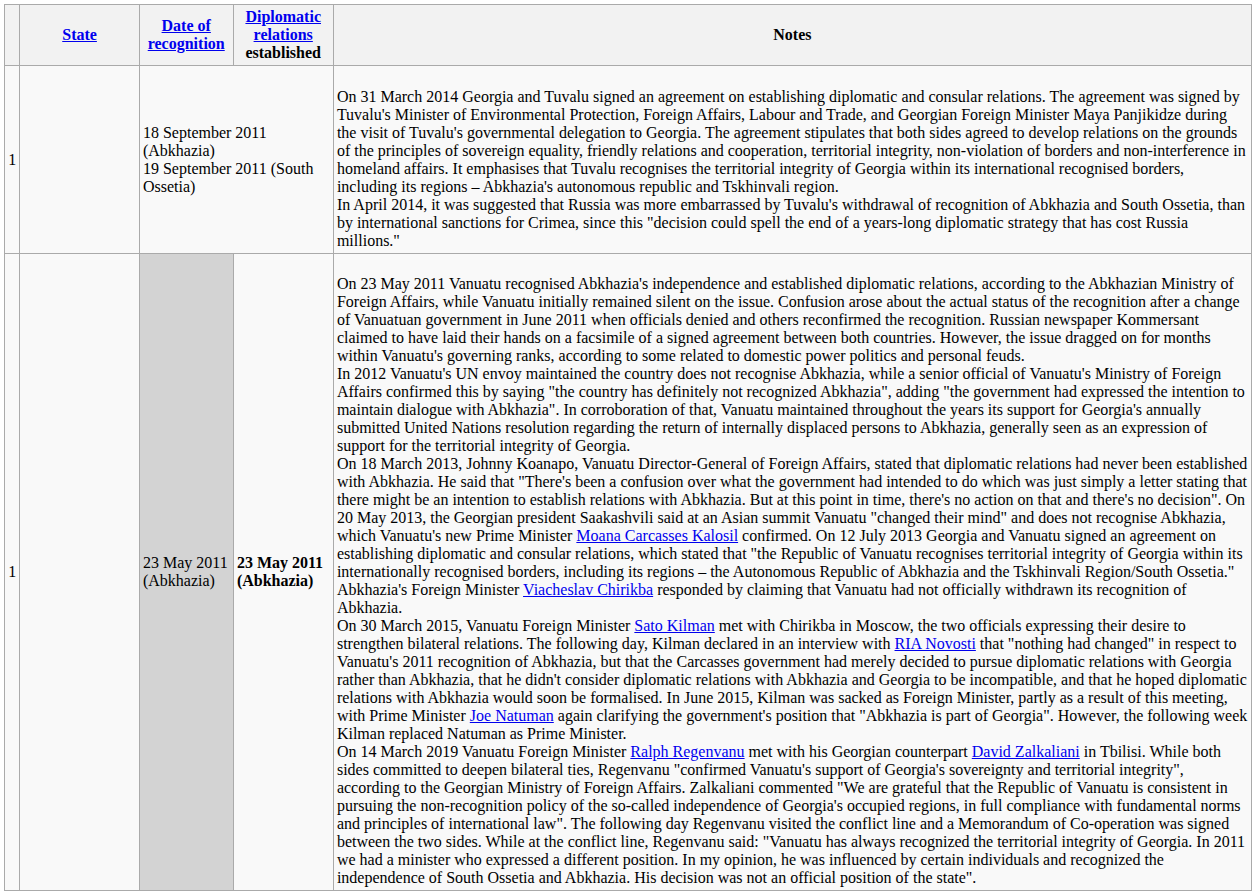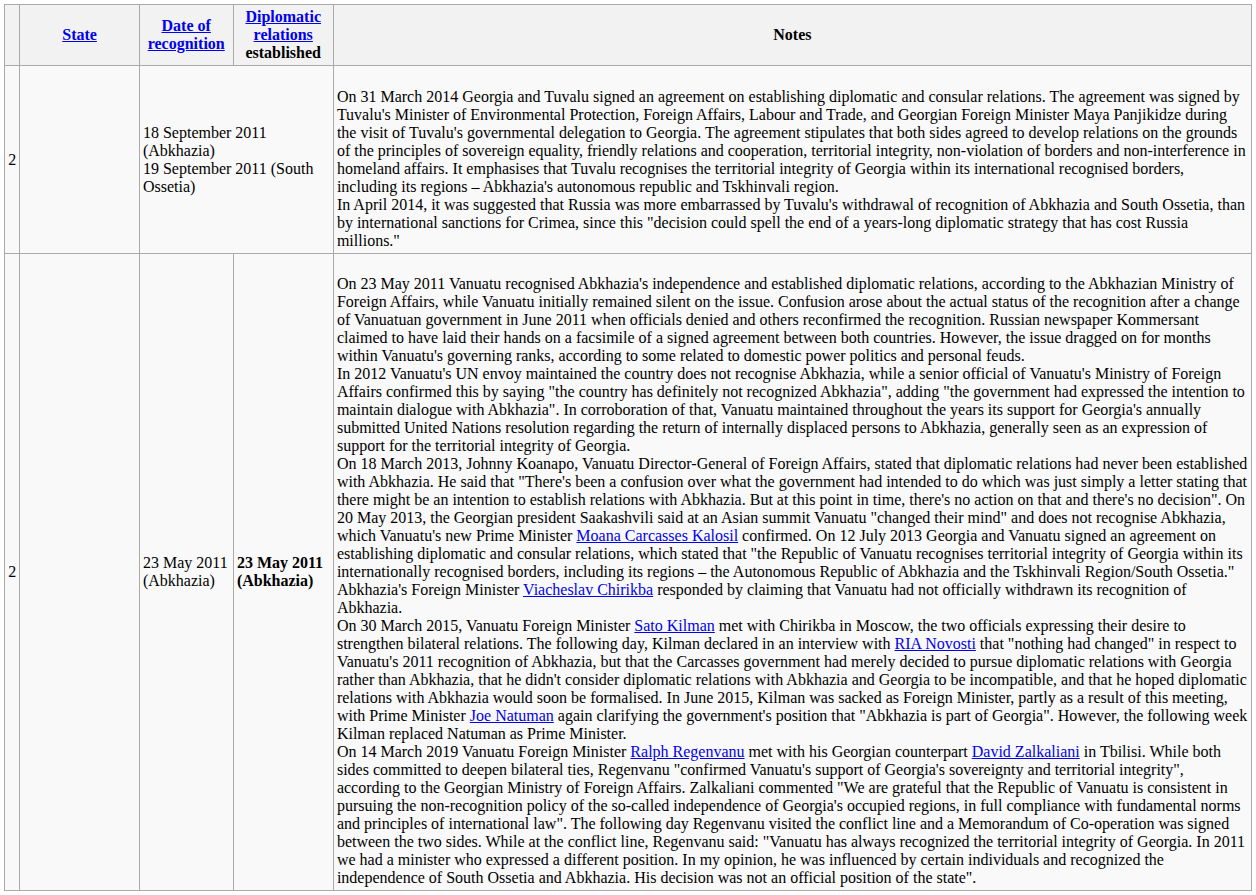(12, 159) 1 -> (12, 159) 2
(12, 571) 1 -> (12, 571) 2
(185, 571) lightgrey background -> (185, 571) no background
